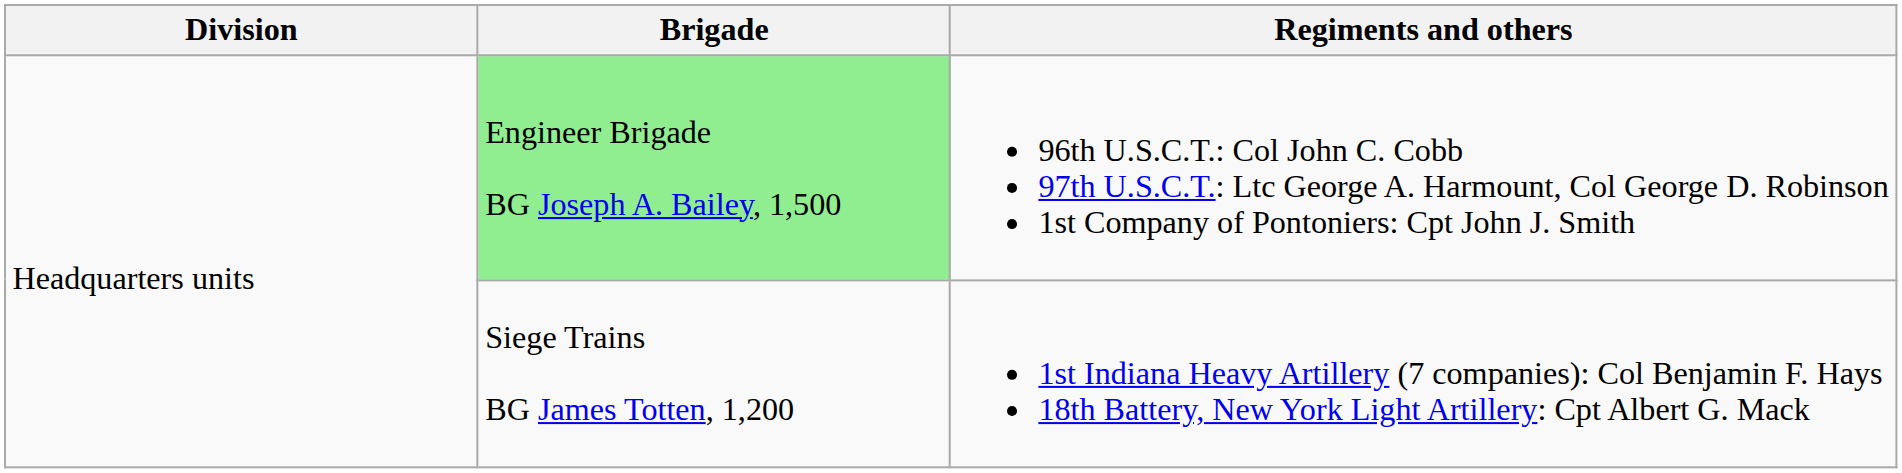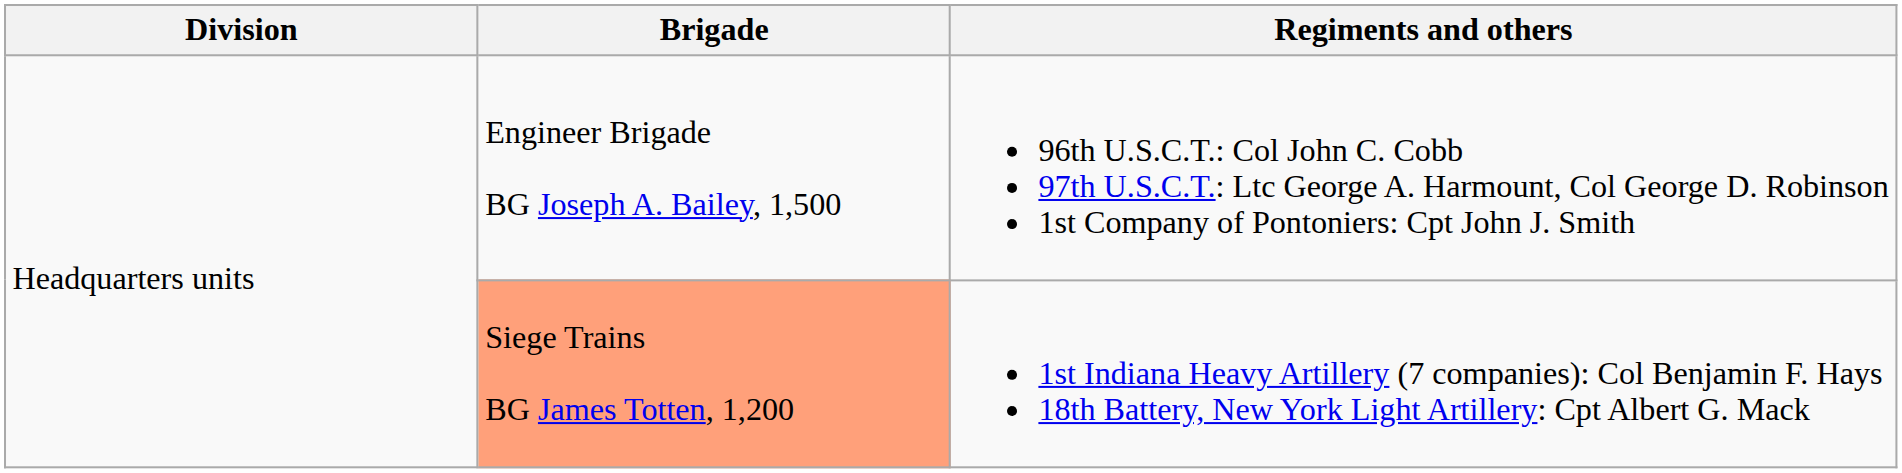(663, 167) lightgreen background -> (663, 167) no background
(640, 373) no background -> (640, 373) lightsalmon background
